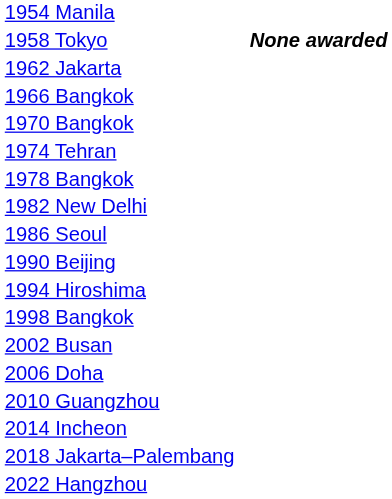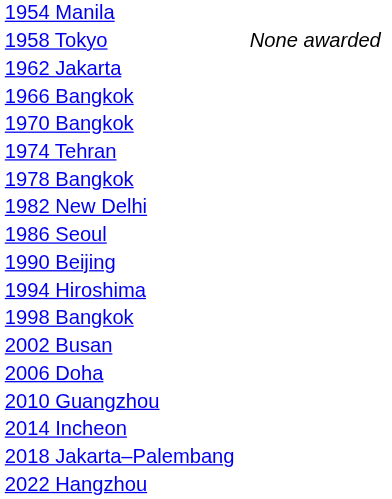(319, 40) bold -> (315, 40) normal
